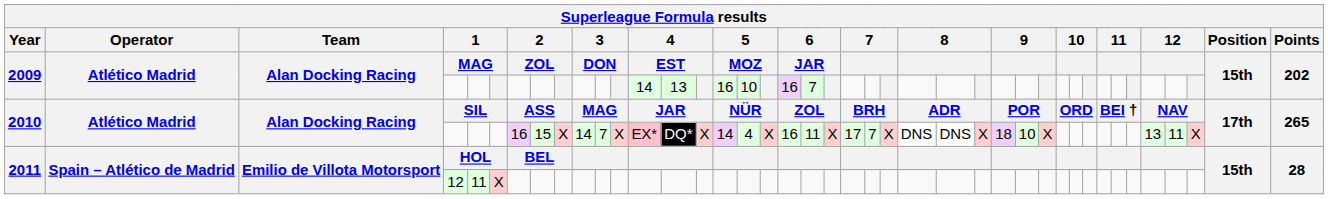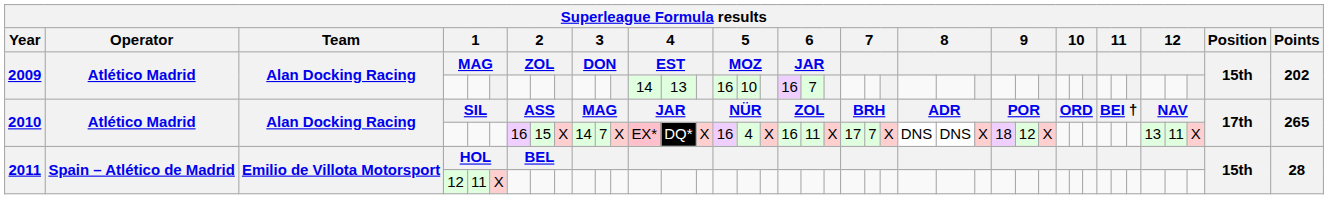(725, 134) 14 -> (725, 134) 16
(1027, 134) 10 -> (1027, 134) 12
